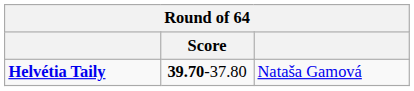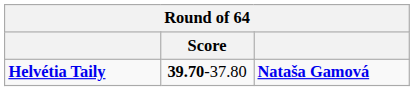(310, 72) normal -> (313, 72) bold
